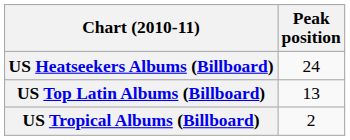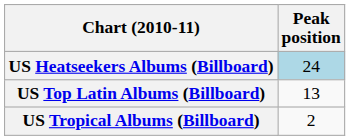(311, 65) no background -> (311, 65) lightblue background
